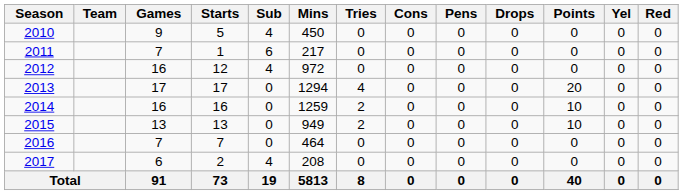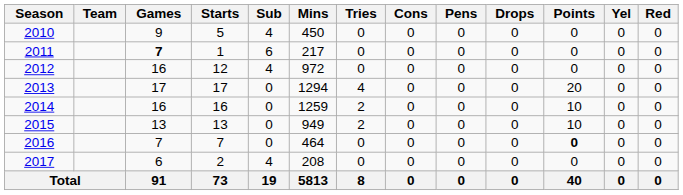(159, 50) normal -> (159, 50) bold
(574, 143) normal -> (574, 143) bold
